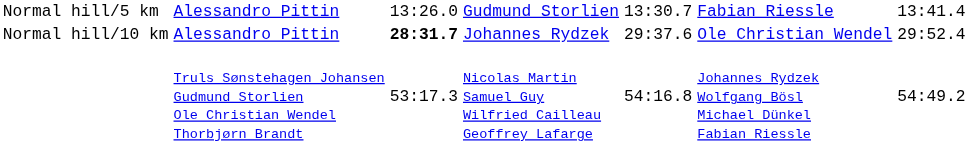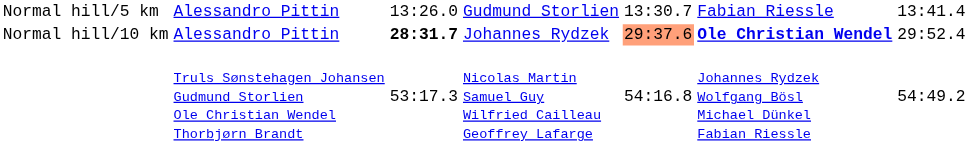(658, 35) no background -> (658, 35) lightsalmon background
(795, 35) normal -> (795, 35) bold
